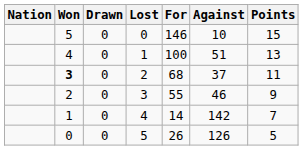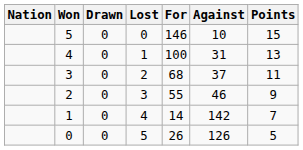(219, 55) 51 -> (219, 55) 31
(69, 75) bold -> (69, 75) normal
